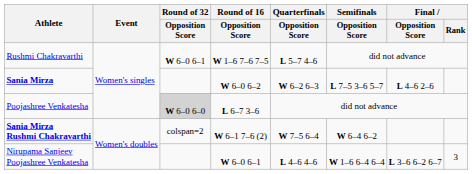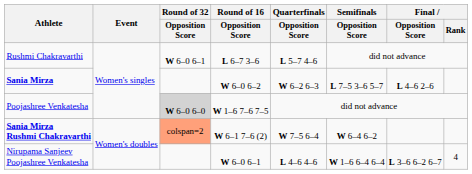(241, 61) W 1–6 7–6 7–5 -> (241, 61) L 6–7 3–6
(241, 111) L 6–7 3–6 -> (241, 111) W 1–6 7–6 7–5
(185, 131) no background -> (185, 131) lightsalmon background
(456, 157) 3 -> (456, 157) 4
